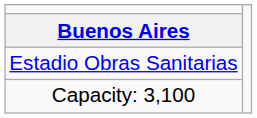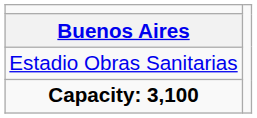(124, 95) normal -> (124, 95) bold
